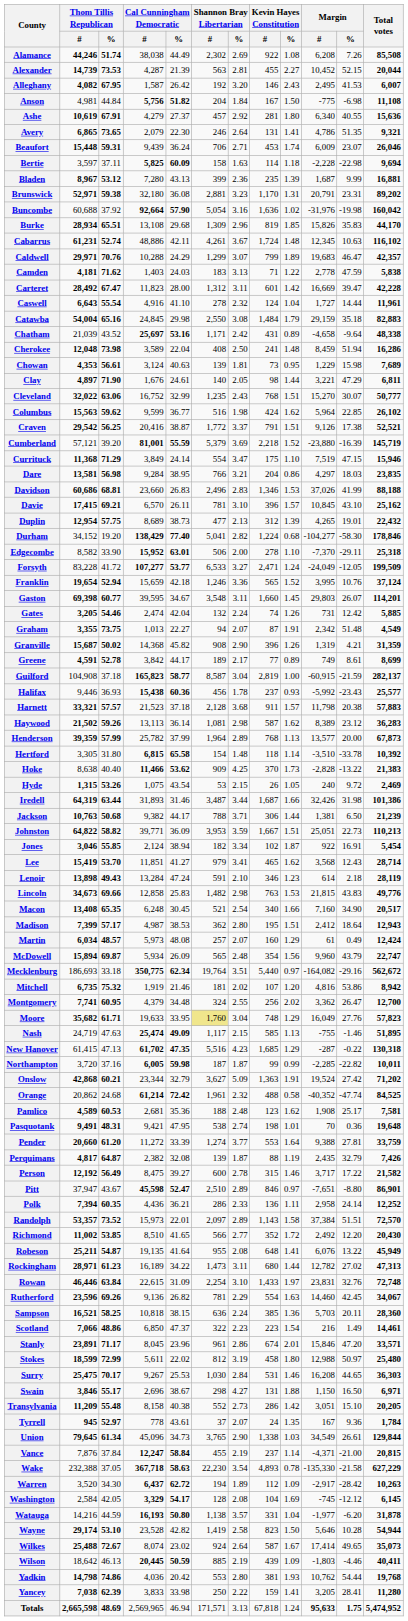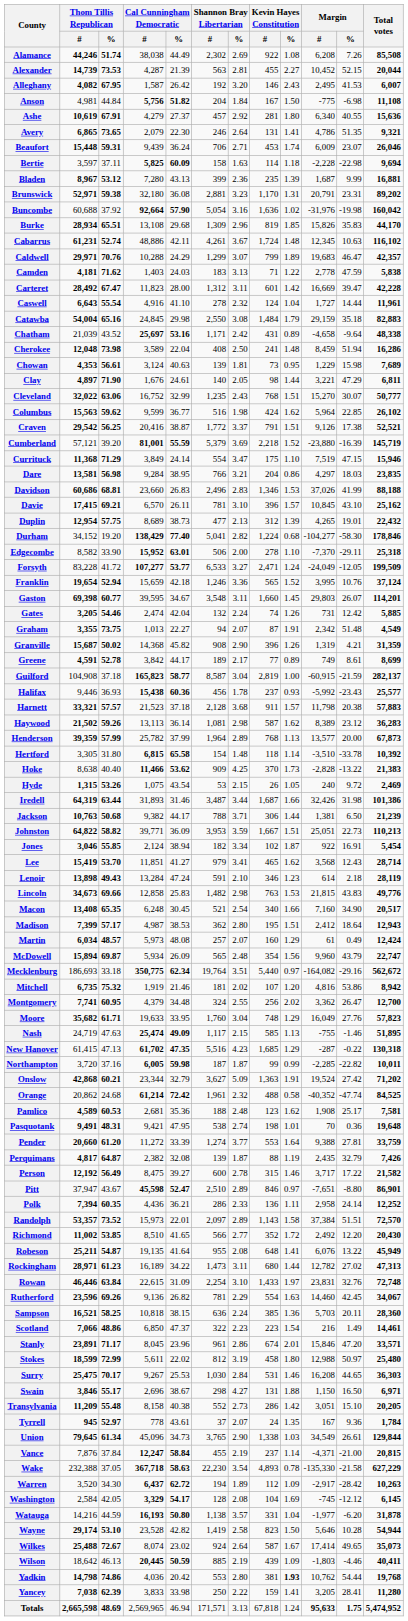(216, 1018) khaki background -> (216, 1018) no background
(292, 1577) normal -> (292, 1577) bold
